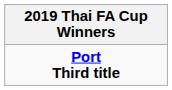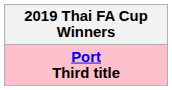(86, 65) no background -> (86, 65) pink background
